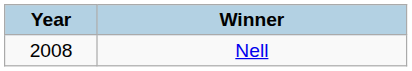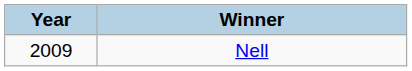(51, 50) 2008 -> (51, 50) 2009
